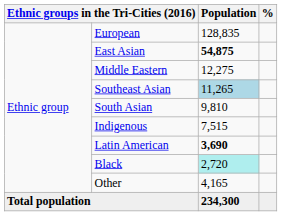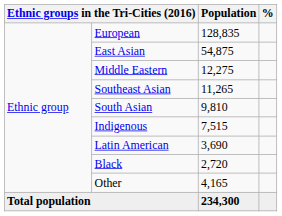(217, 51) bold -> (217, 51) normal
(217, 88) lightblue background -> (217, 88) no background
(214, 145) bold -> (214, 145) normal
(214, 164) paleturquoise background -> (214, 164) no background
